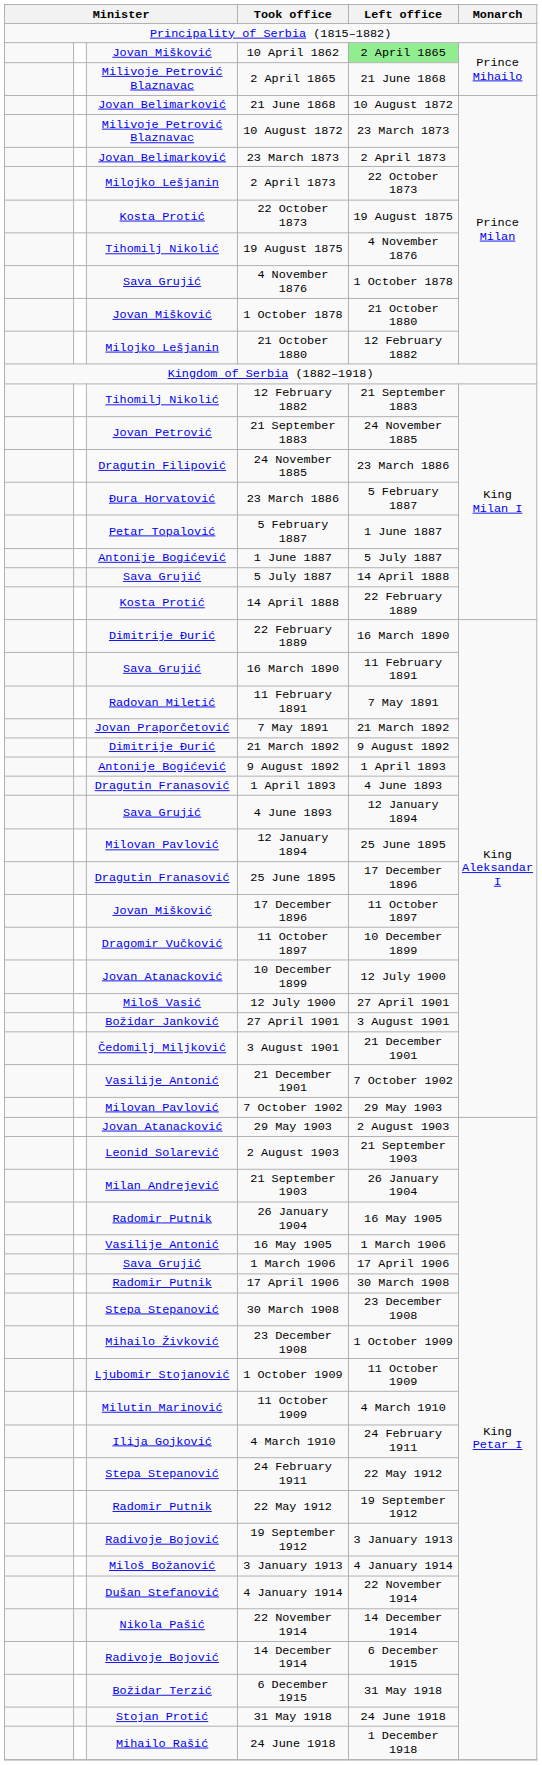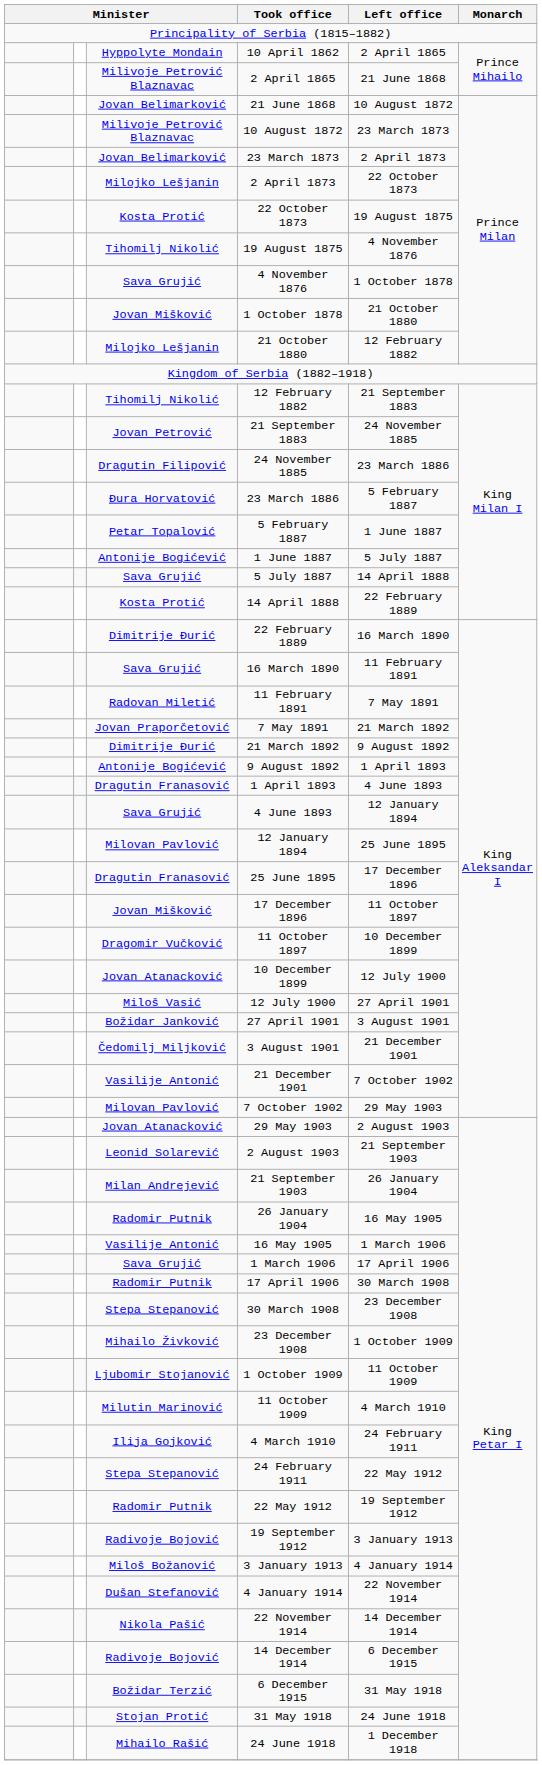(162, 53) Jovan Mišković -> (162, 53) Hyppolyte Mondain
(403, 53) lightgreen background -> (403, 53) no background
